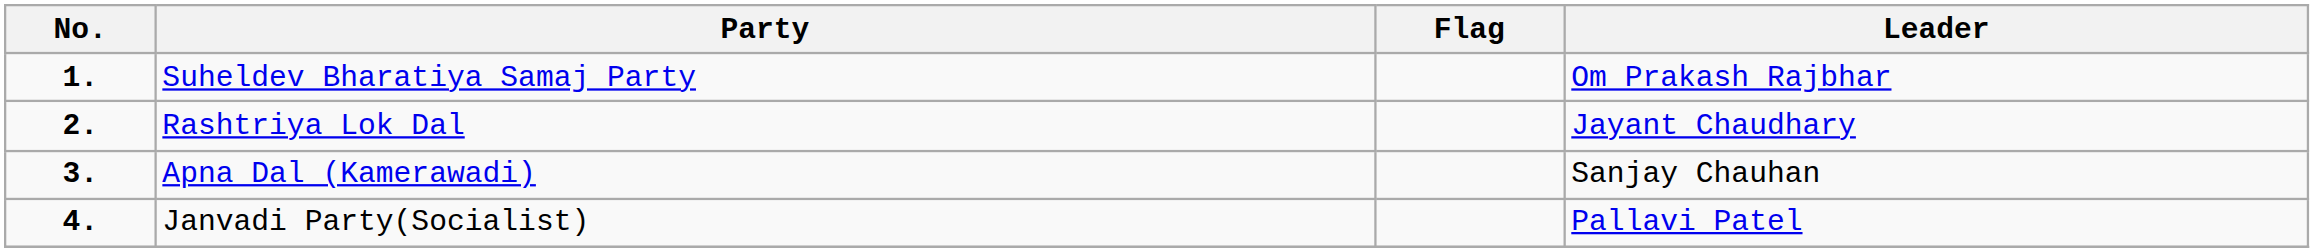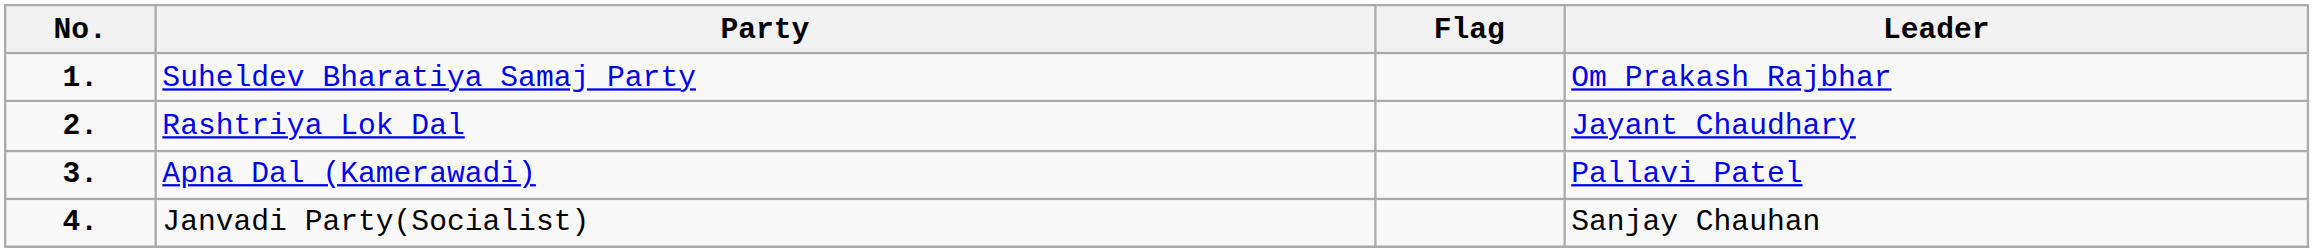(1696, 174) Sanjay Chauhan -> (1687, 174) Pallavi Patel
(1687, 223) Pallavi Patel -> (1696, 223) Sanjay Chauhan
